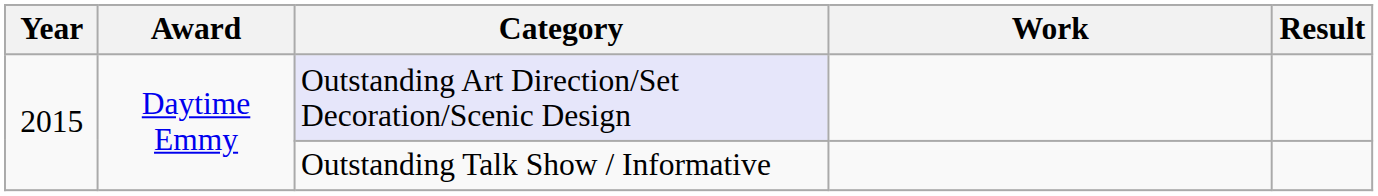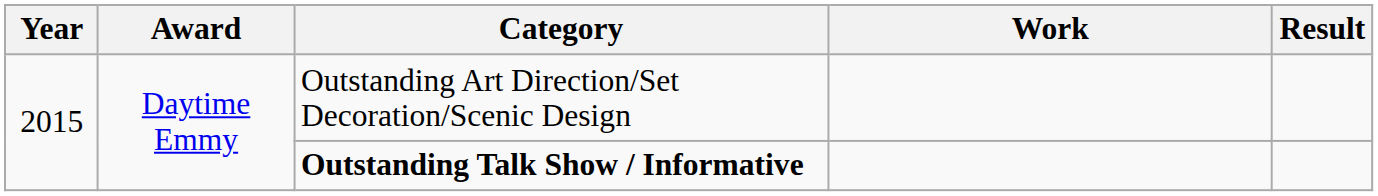(490, 97) lavender background -> (490, 97) no background
(536, 164) normal -> (552, 164) bold
